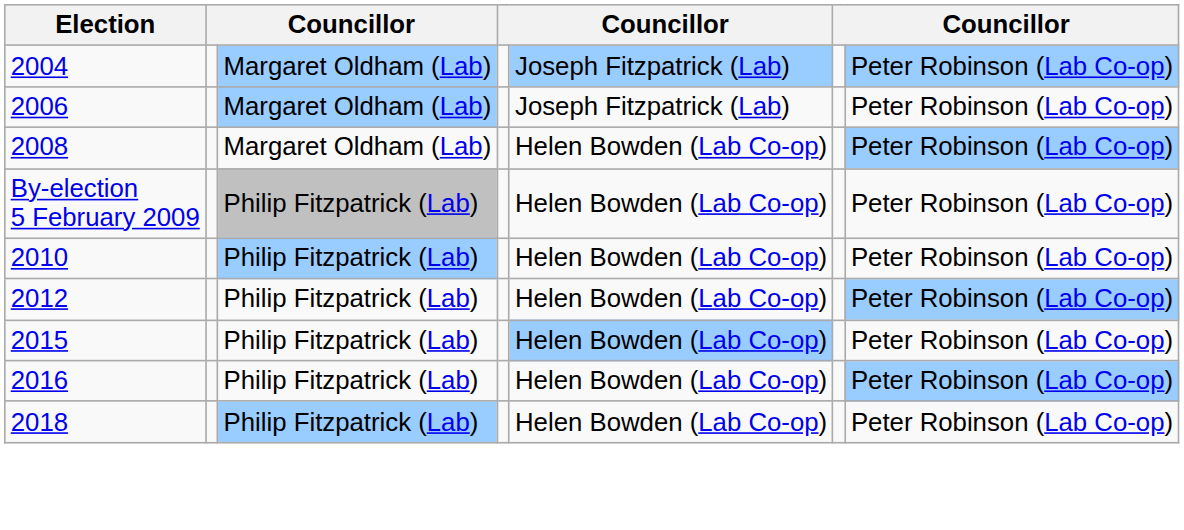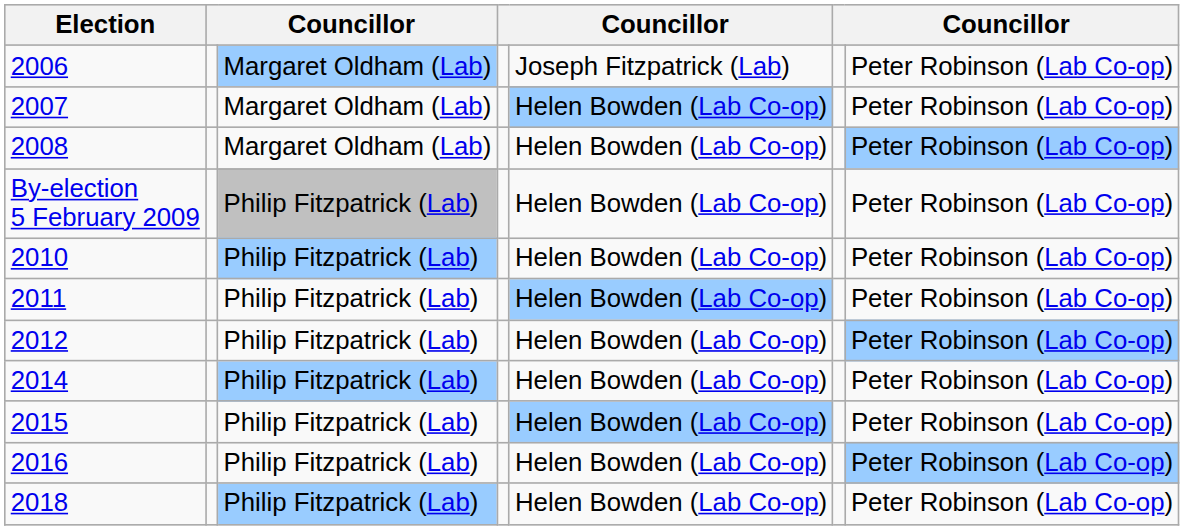- row: (39, 65)
+ row: (39, 106)
+ row: (38, 299)
+ row: (39, 380)
